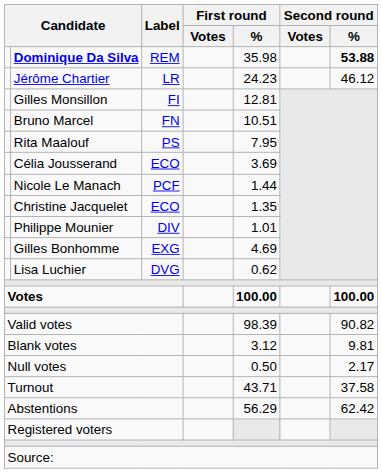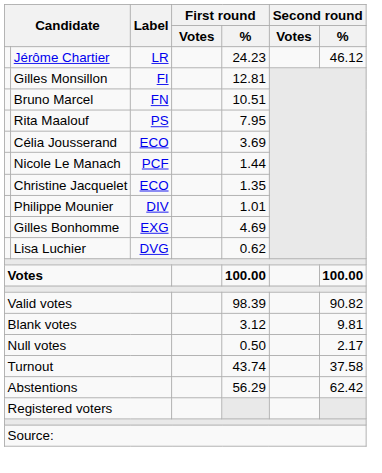- row: (76, 58)
(260, 388) 43.71 -> (249, 366) 43.74
